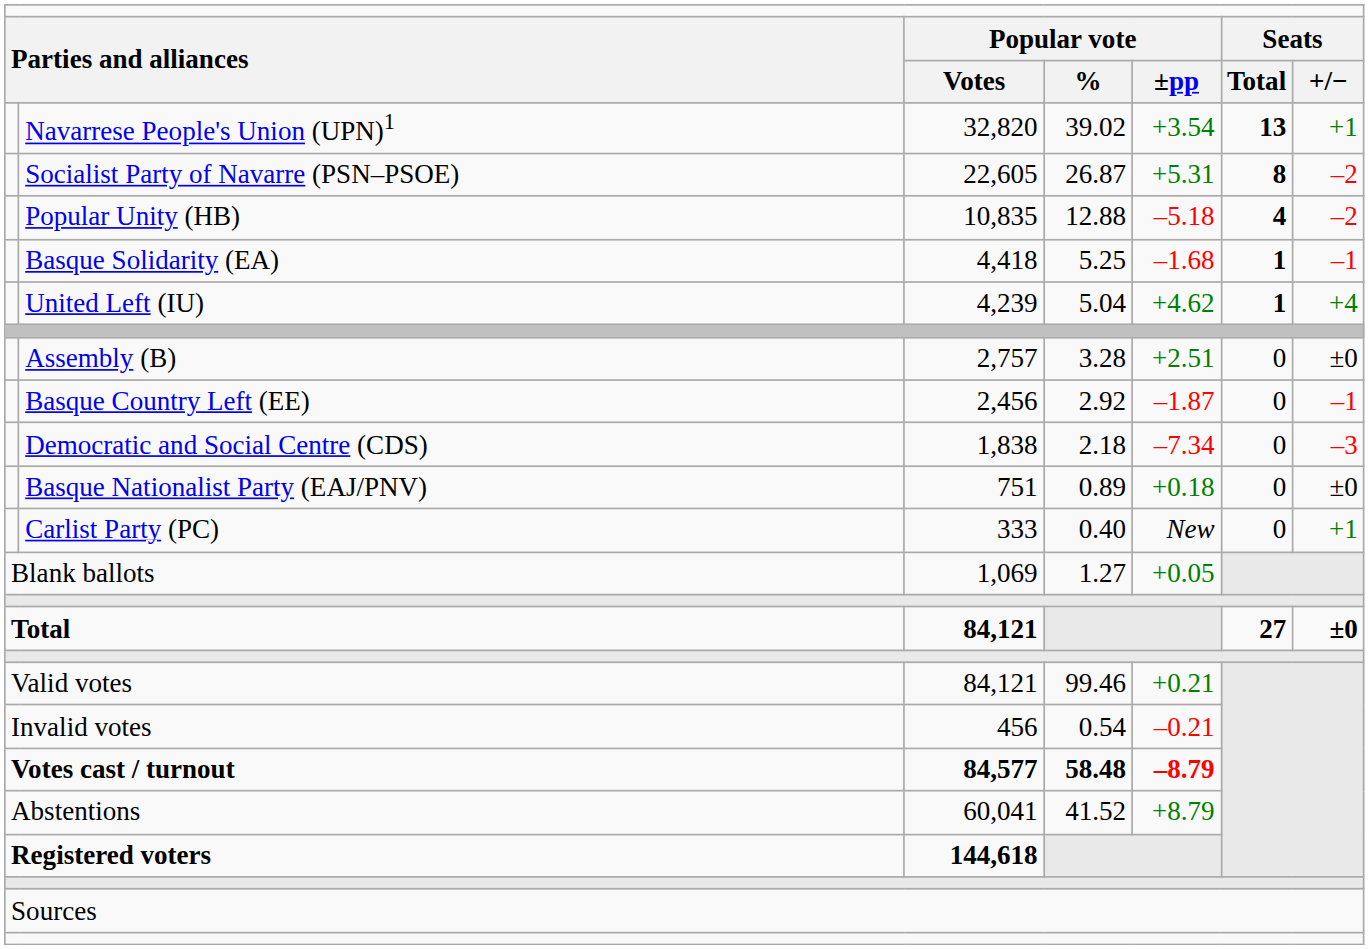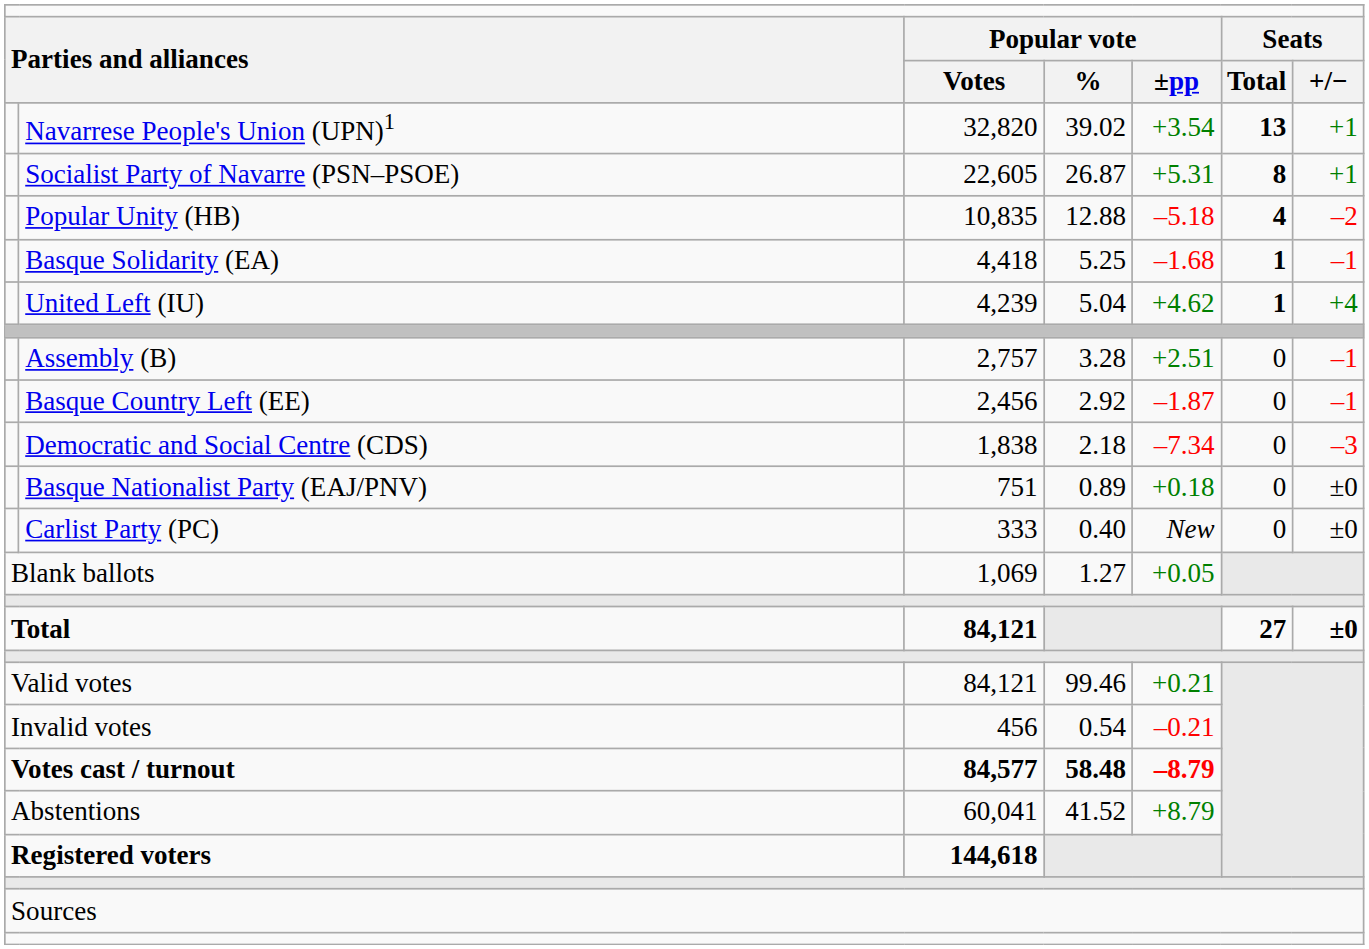(1344, 174) –2 -> (1343, 174) +1
(1344, 358) ±0 -> (1344, 358) –1
(1343, 529) +1 -> (1344, 529) ±0
